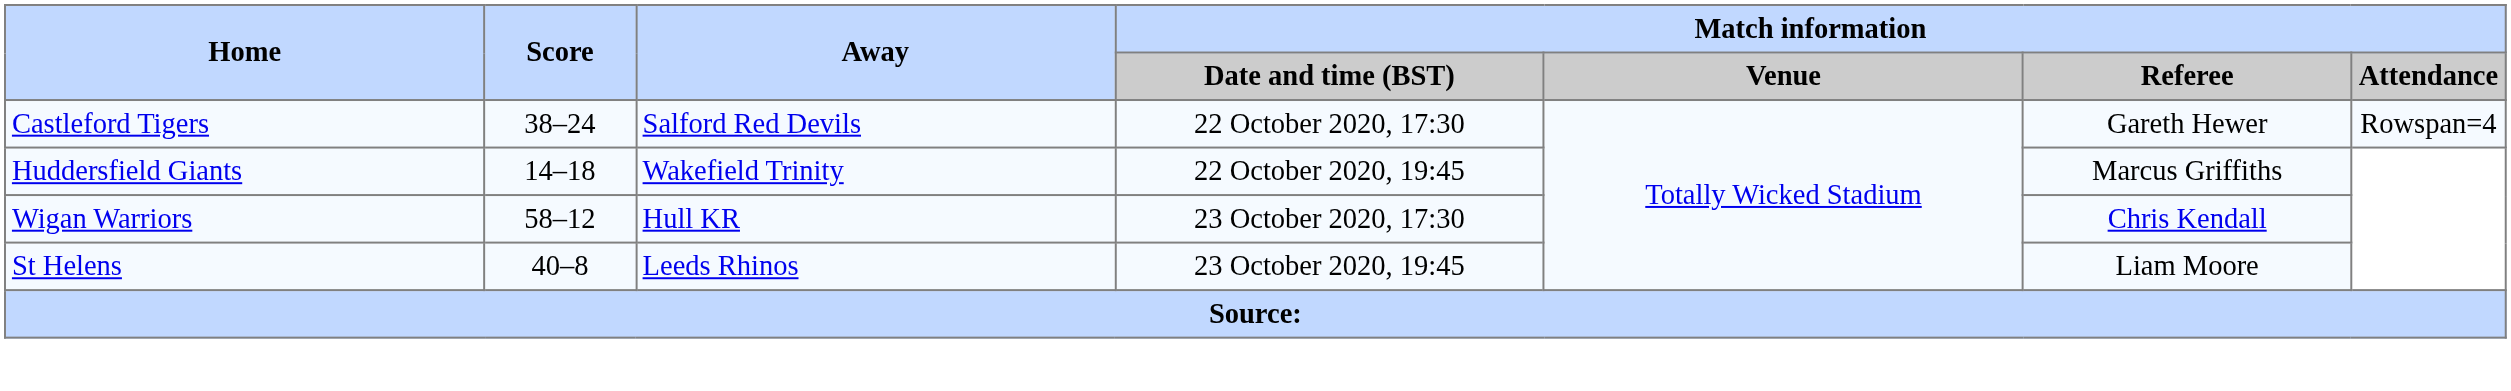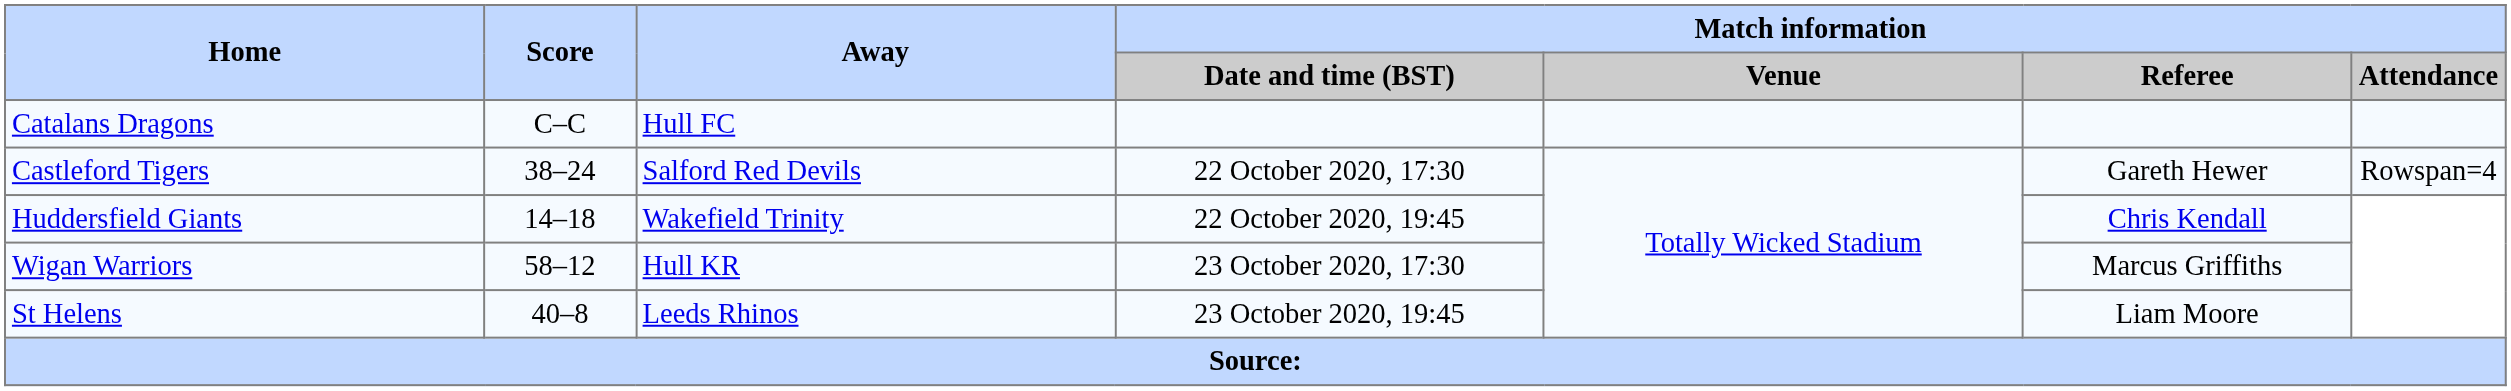+ row: (113, 123)
(2187, 170) Marcus Griffiths -> (2187, 218) Chris Kendall
(2187, 218) Chris Kendall -> (2187, 265) Marcus Griffiths
